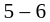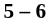(25, 11) normal -> (25, 11) bold
